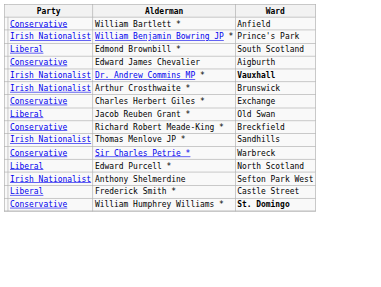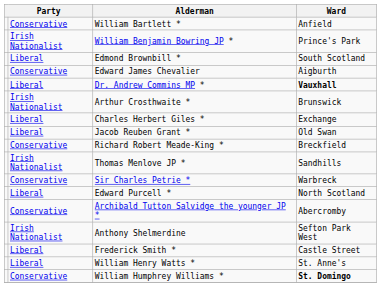(51, 75) Irish Nationalist -> (27, 85) Liberal
(39, 101) Conservative -> (27, 120) Liberal
+ row: (190, 211)
+ row: (145, 263)
